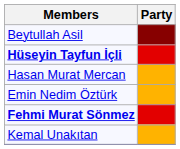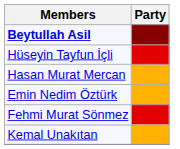(45, 35) normal -> (49, 35) bold
(65, 55) bold -> (60, 55) normal
(71, 115) bold -> (68, 115) normal
